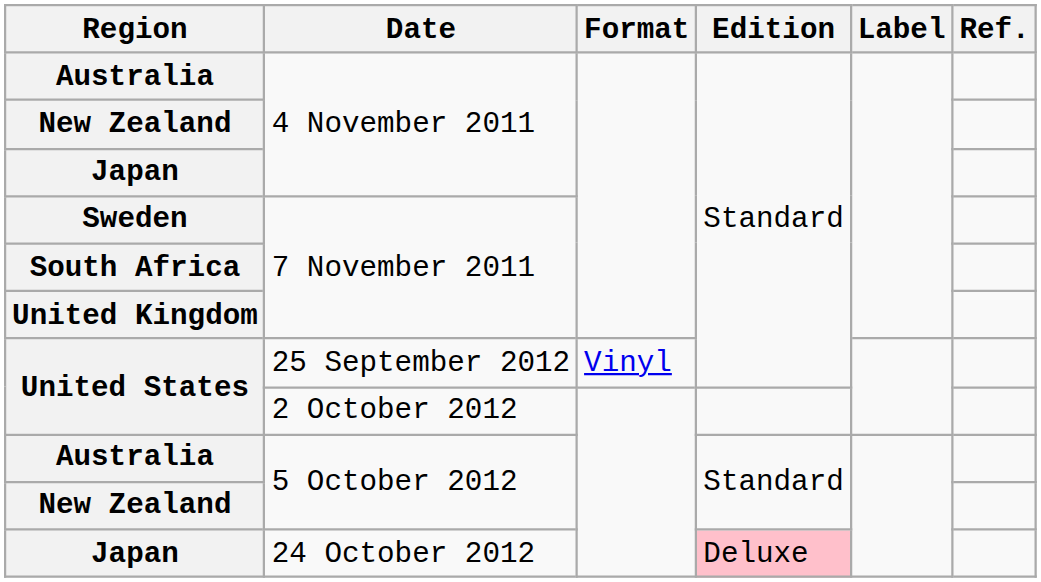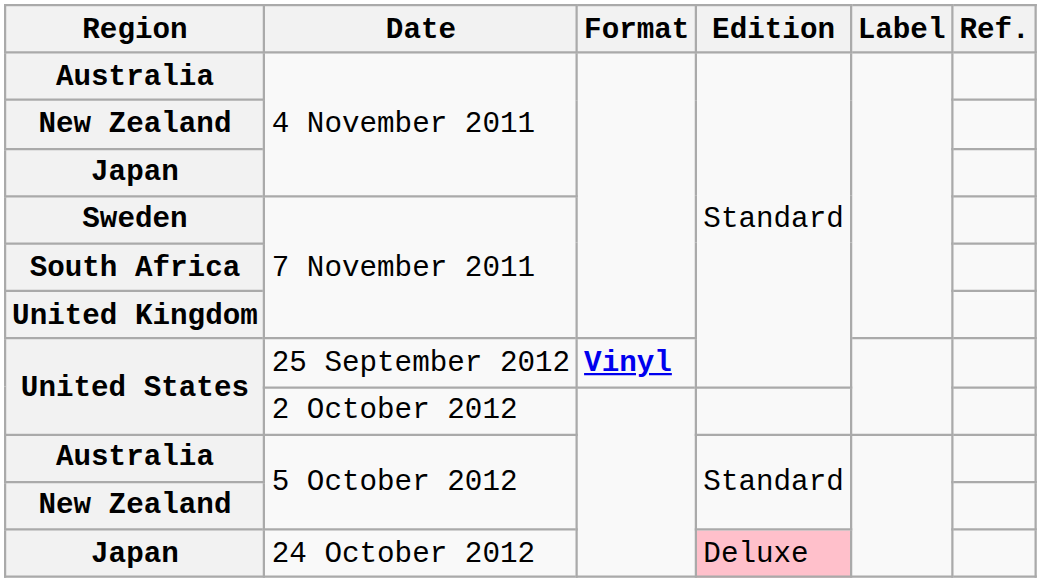(628, 363) normal -> (628, 363) bold
